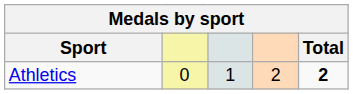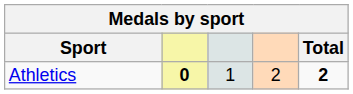(185, 76) normal -> (185, 76) bold
